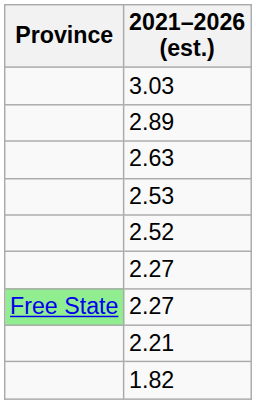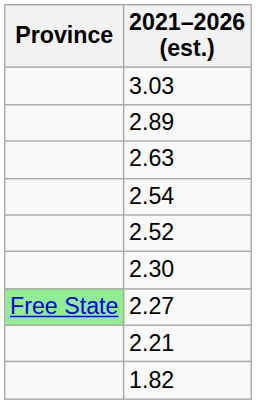(152, 196) 2.53 -> (152, 196) 2.54
(152, 269) 2.27 -> (152, 269) 2.30
